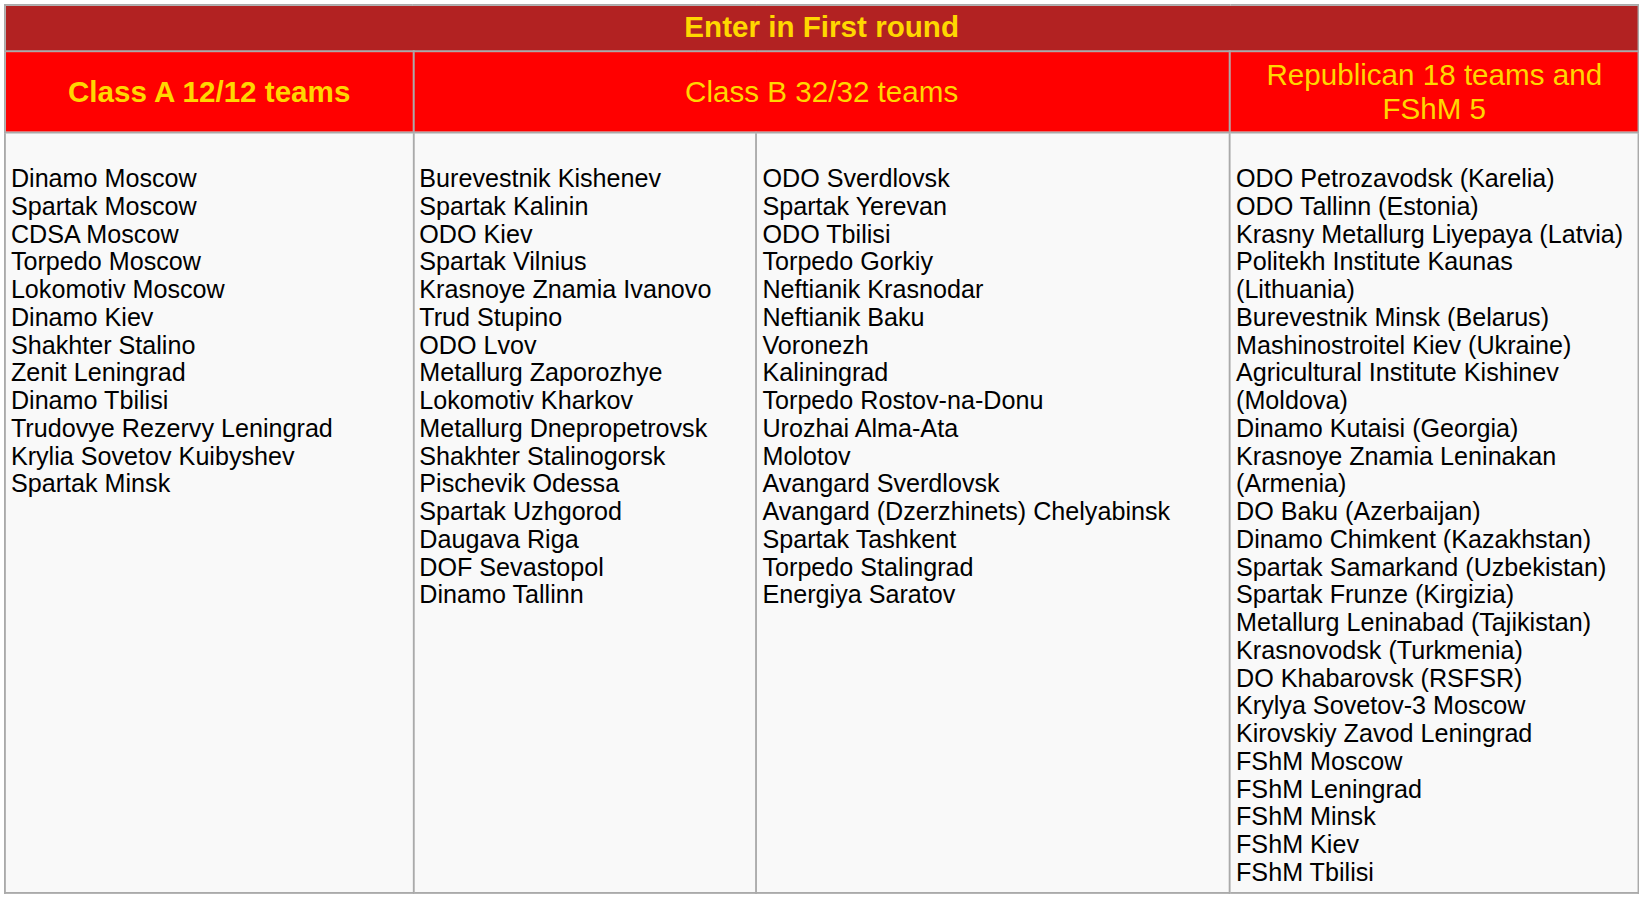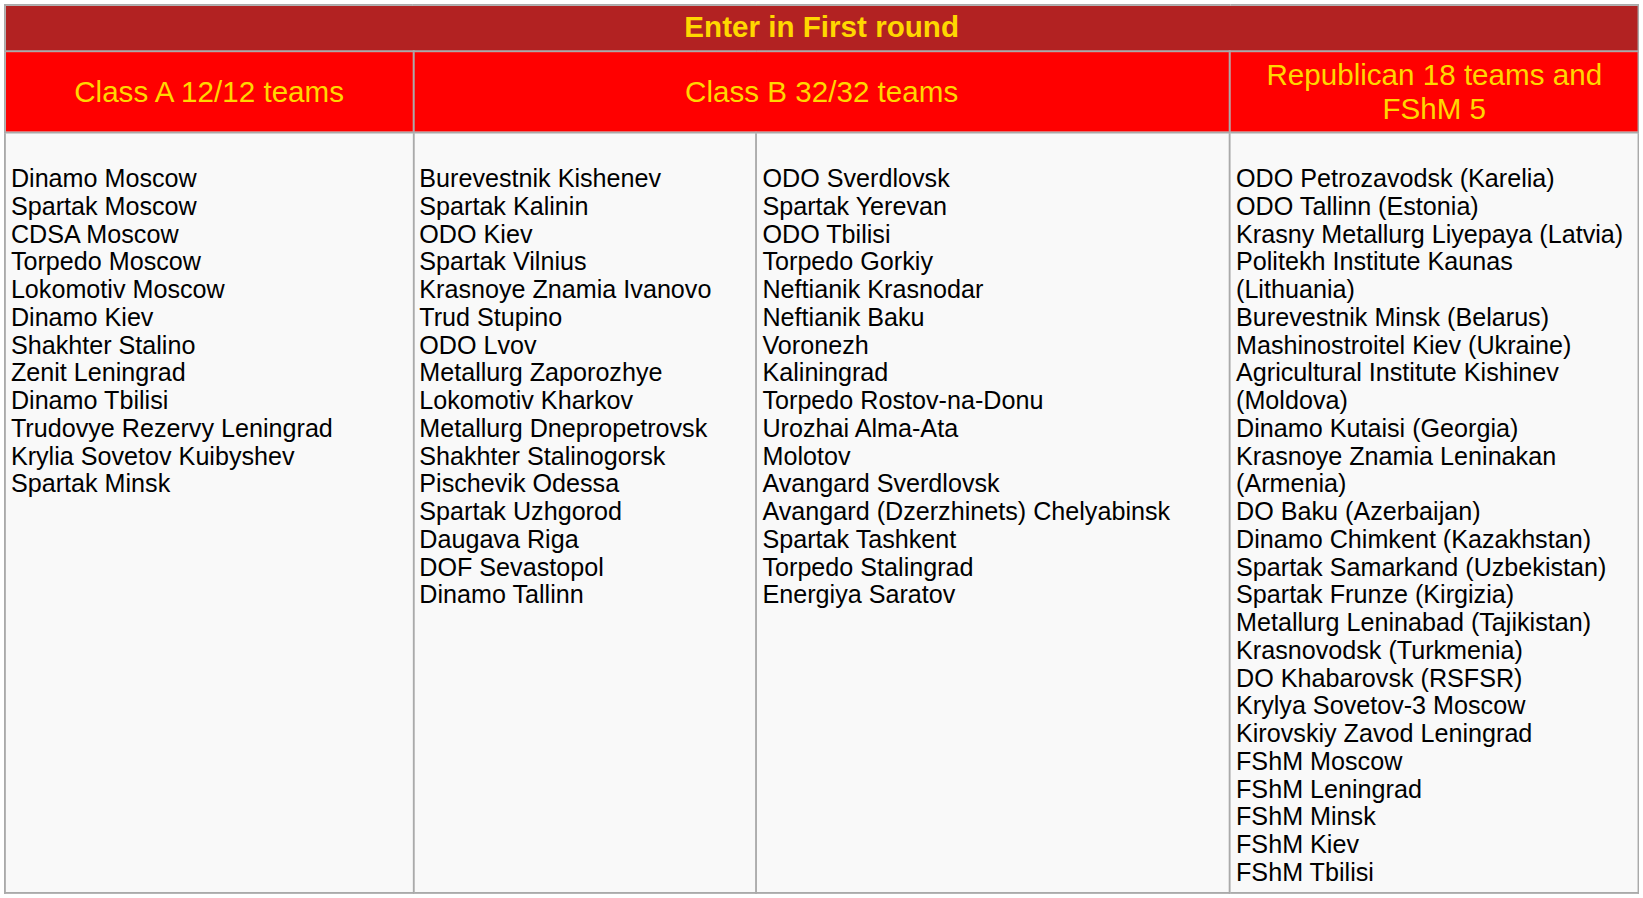(209, 91) bold -> (209, 91) normal
